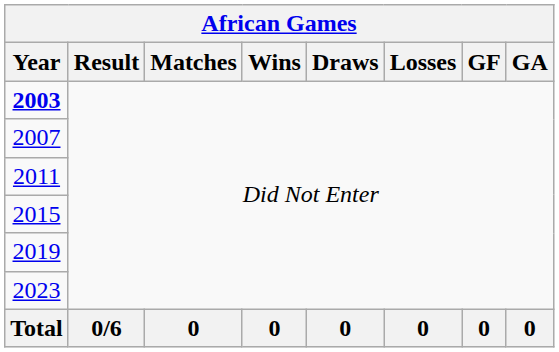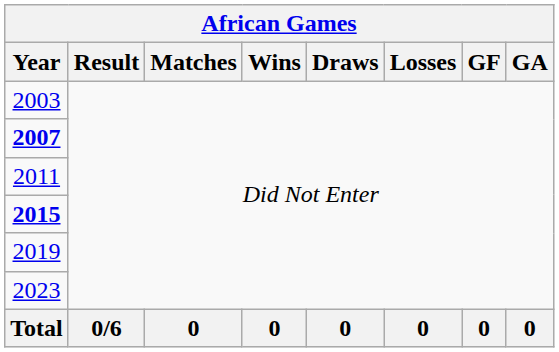(37, 99) bold -> (37, 99) normal
(37, 137) normal -> (37, 137) bold
(37, 213) normal -> (37, 213) bold
